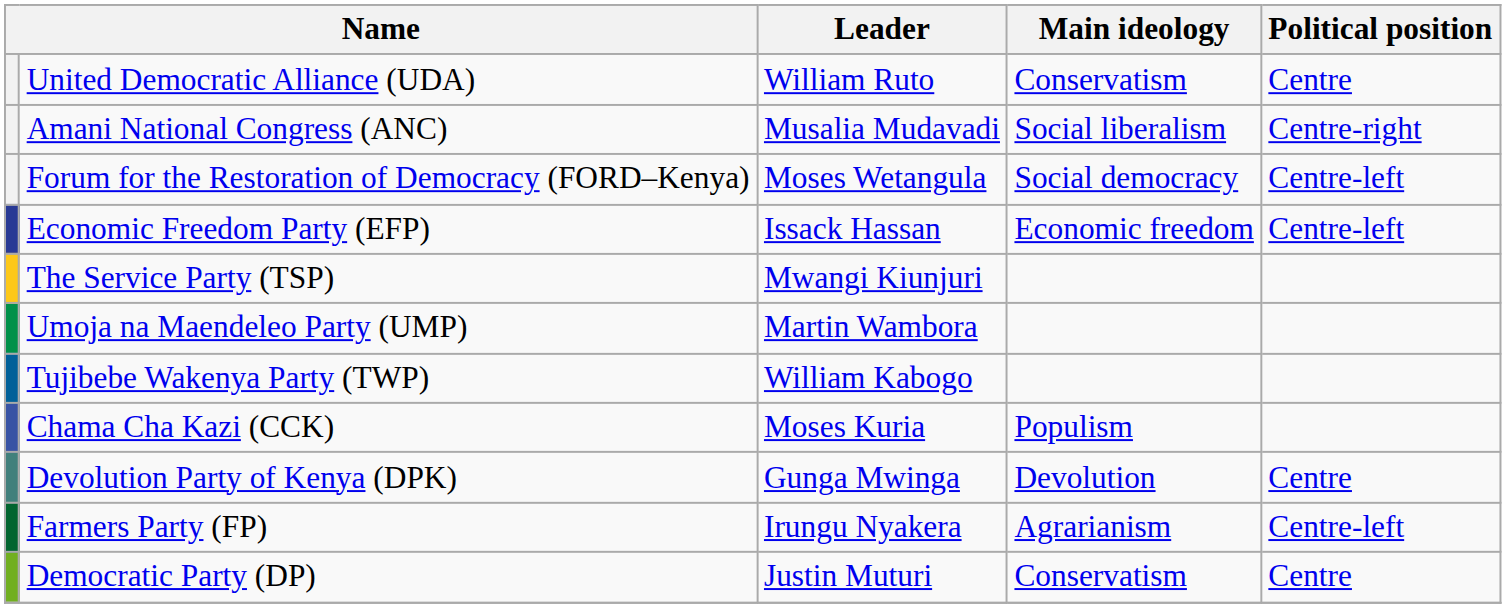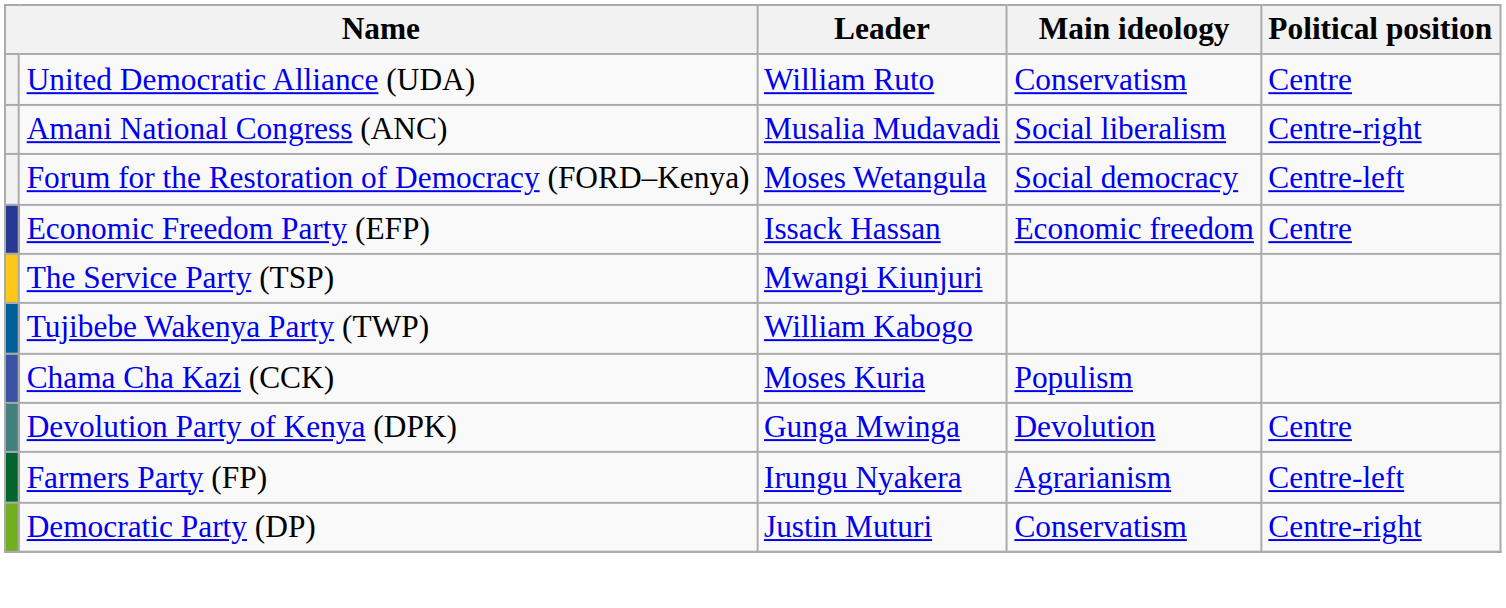(1336, 228) Centre-left -> (1310, 228) Centre
- row: (247, 327)
(1310, 576) Centre -> (1345, 526) Centre-right
